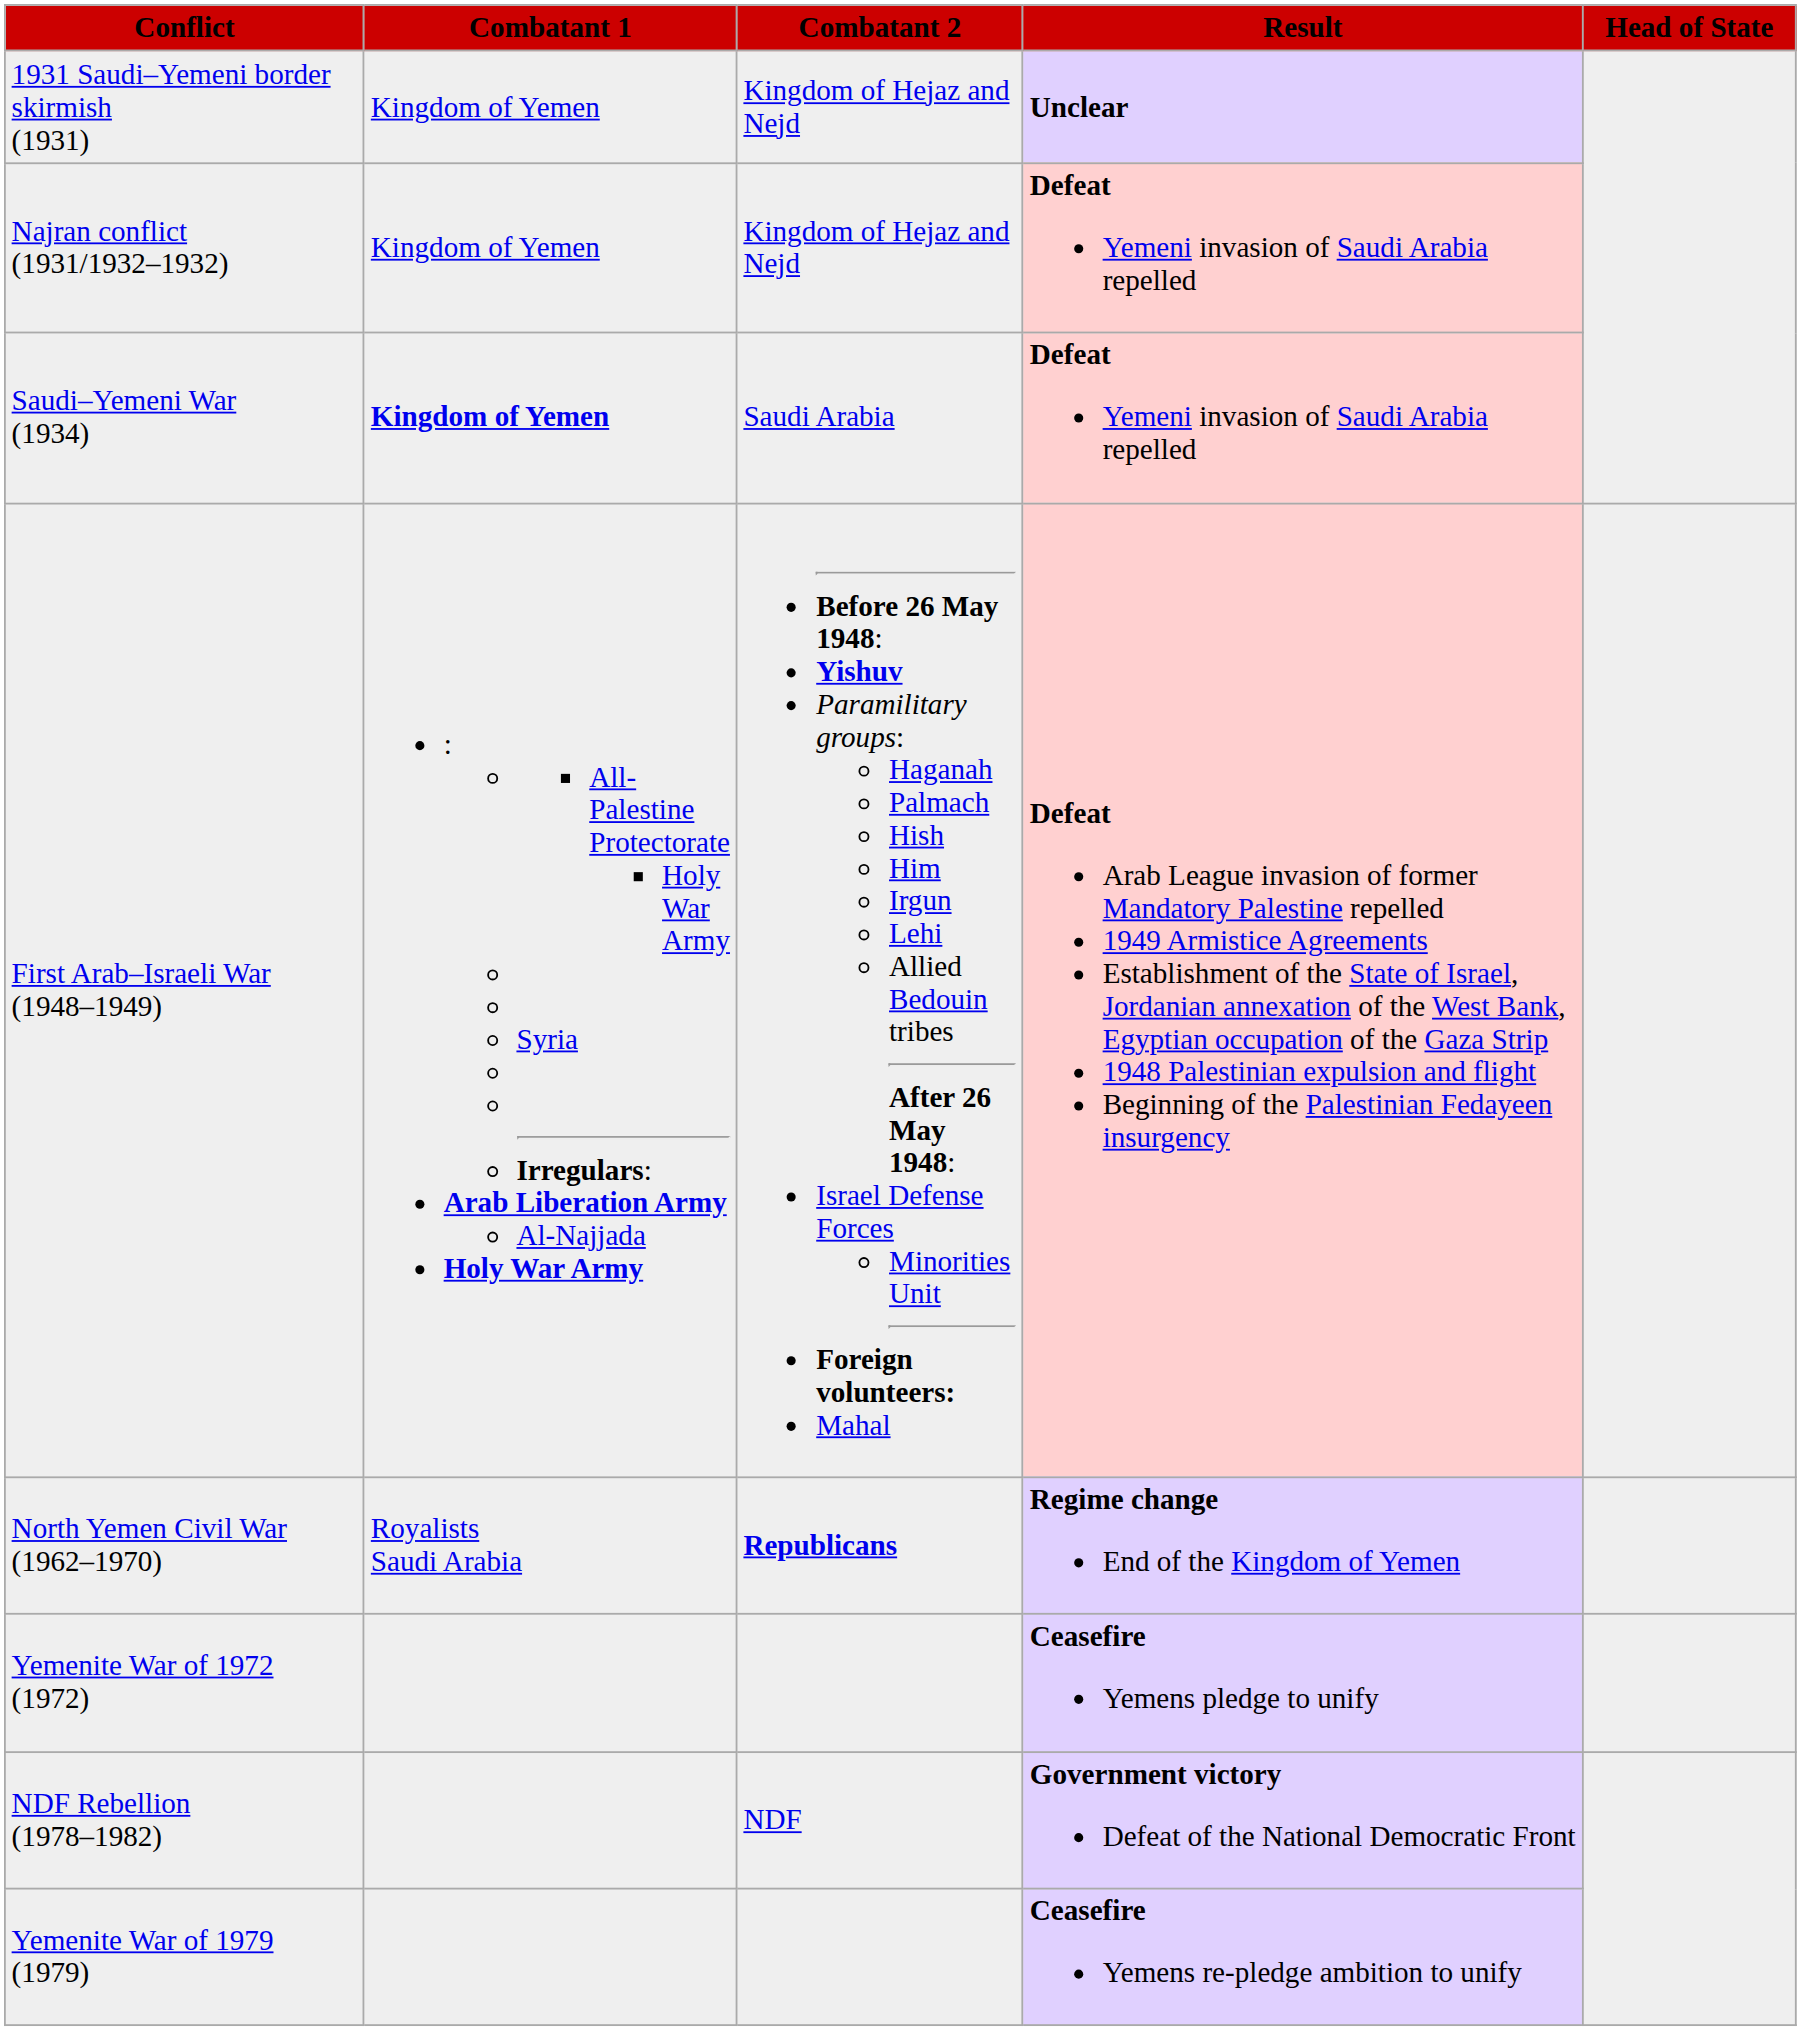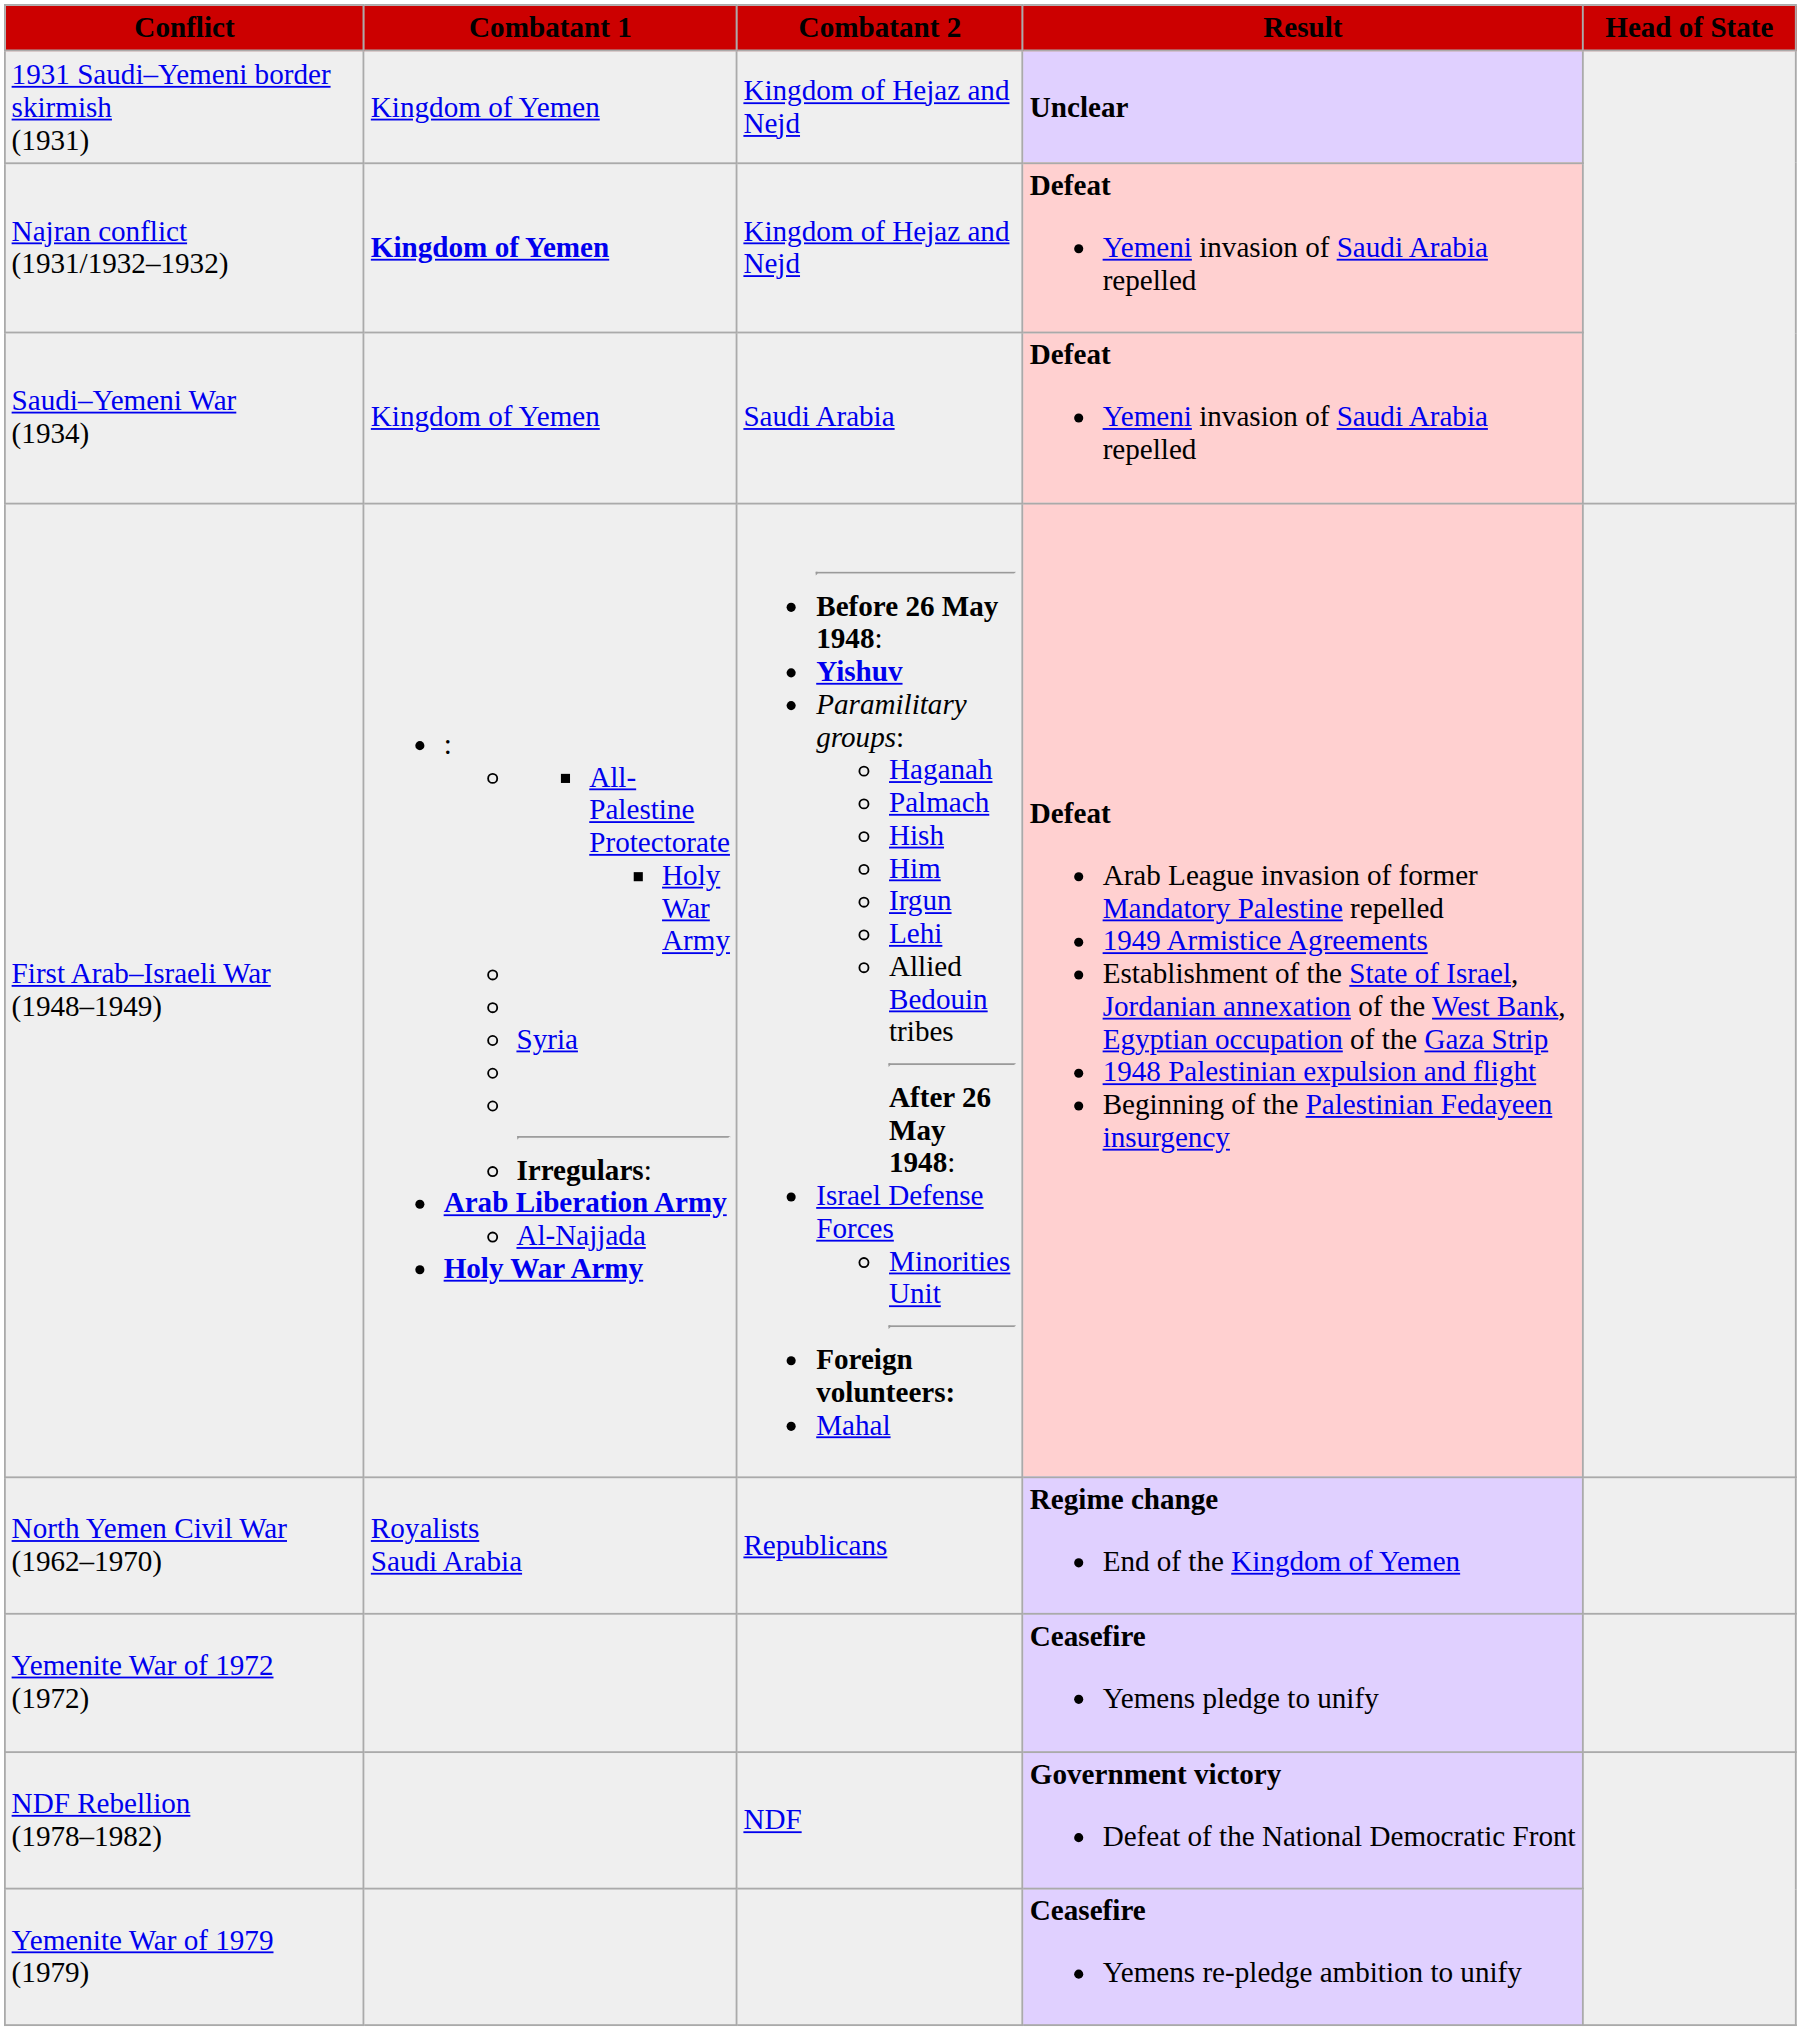(485, 247) normal -> (490, 247) bold
(490, 417) bold -> (485, 417) normal
(820, 1545) bold -> (815, 1545) normal
